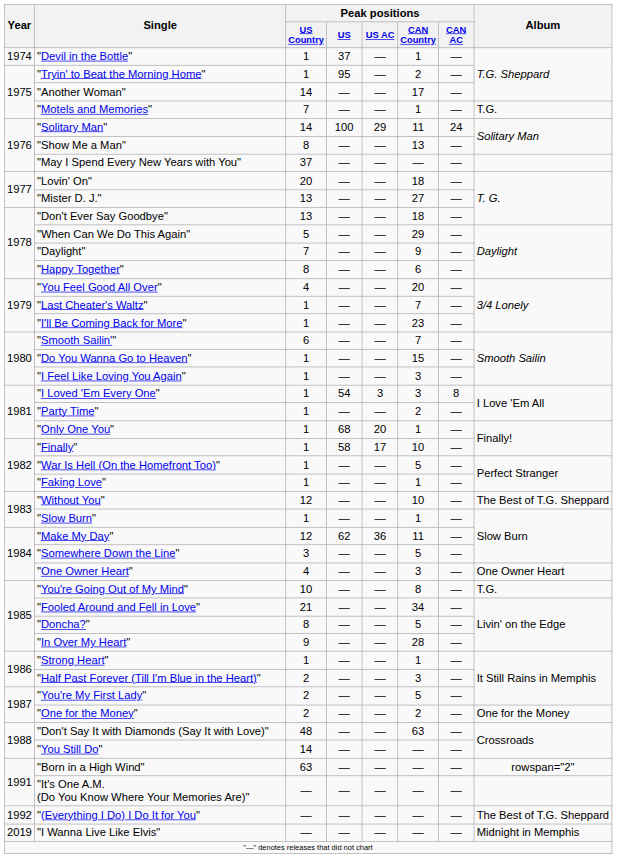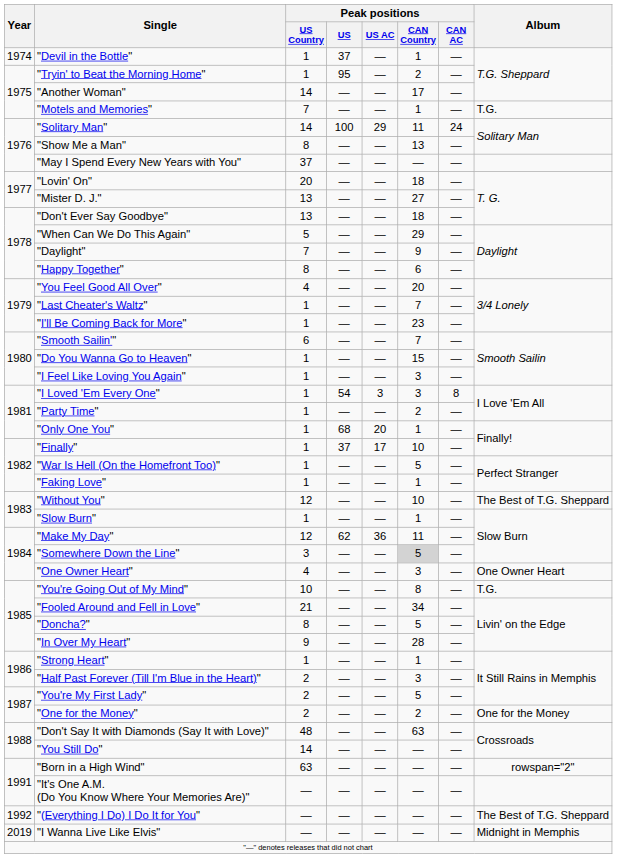(344, 447) 58 -> (344, 447) 37
(418, 553) no background -> (418, 553) lightgrey background
